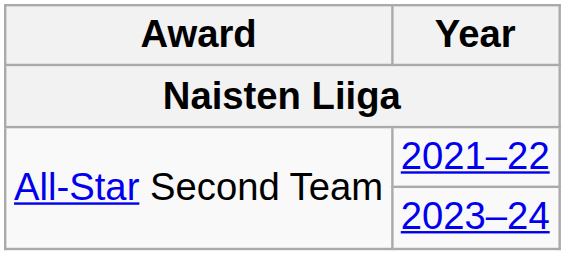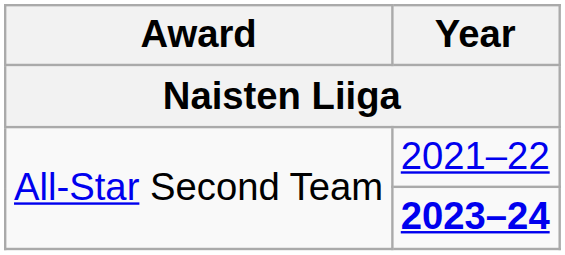(475, 216) normal -> (475, 216) bold
